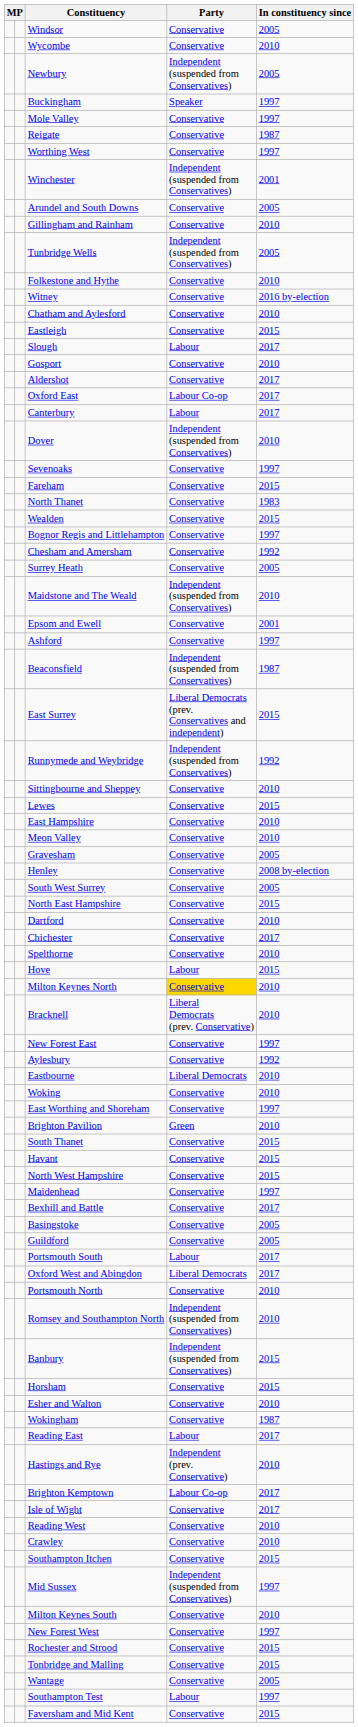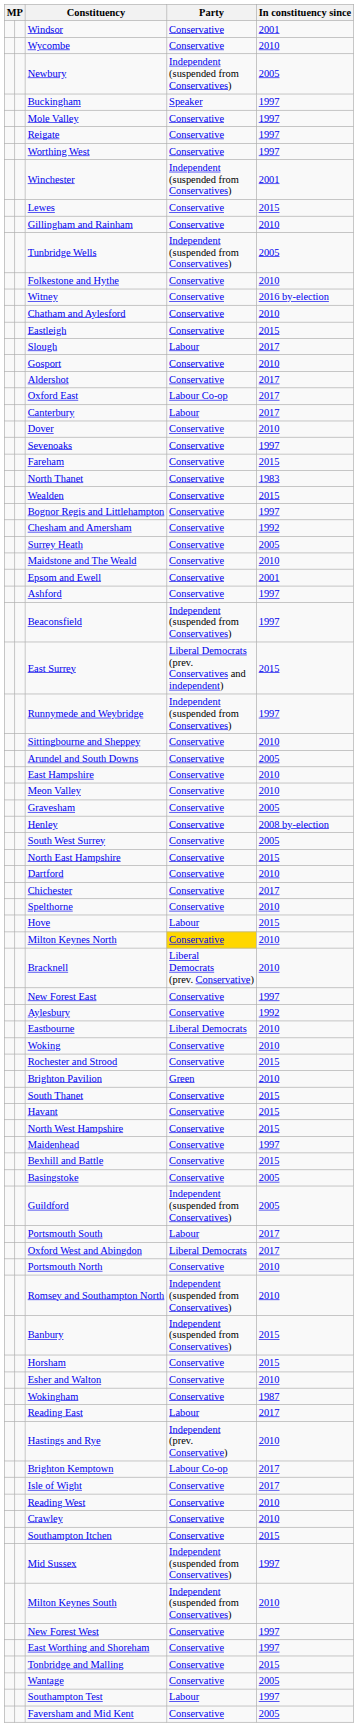(269, 29) 2005 -> (269, 29) 2001
(269, 135) 1987 -> (269, 135) 1997
rows swapped: (41, 805) <-> (83, 207)
(204, 441) Independent (suspended from Conservatives) -> (197, 429) Conservative
(204, 596) Independent (suspended from Conservatives) -> (197, 561) Conservative
(269, 669) 1987 -> (269, 622) 1997
(269, 760) 1992 -> (269, 713) 1997
rows swapped: (89, 1109) <-> (72, 1648)
(269, 1208) 2017 -> (269, 1161) 2015
(197, 1241) Conservative -> (204, 1206) Independent (suspended from Conservatives)
(197, 1615) Conservative -> (204, 1603) Independent (suspended from Conservatives)
(269, 1714) 2015 -> (269, 1714) 2005
